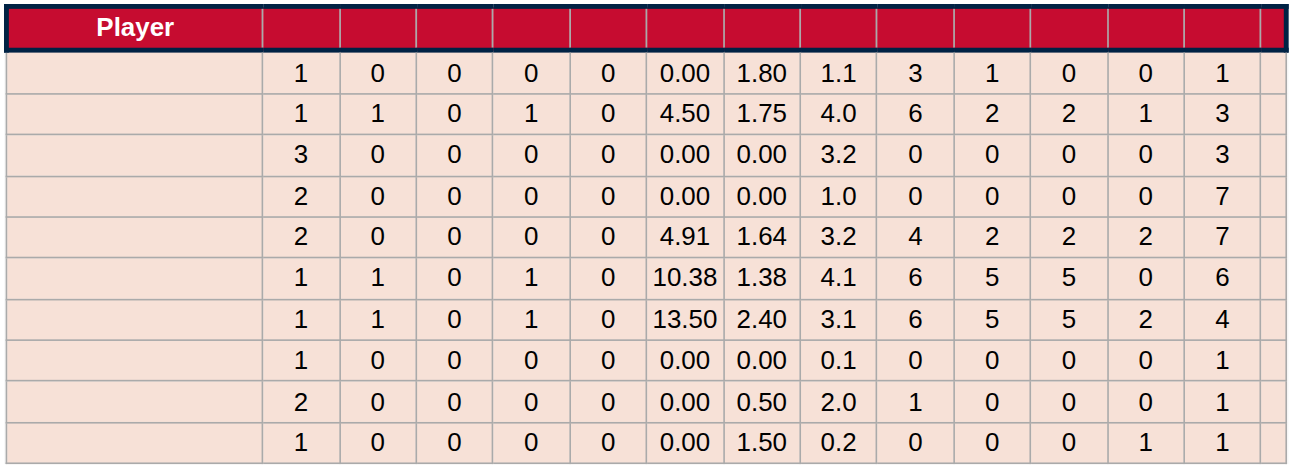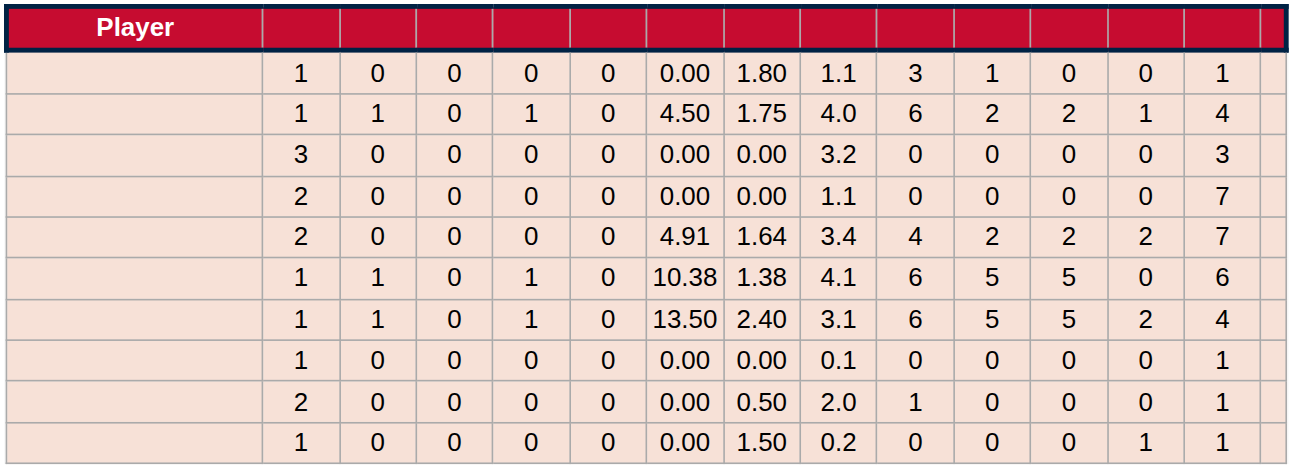(1223, 113) 3 -> (1223, 113) 4
(839, 195) 1.0 -> (839, 195) 1.1
(839, 237) 3.2 -> (839, 237) 3.4
